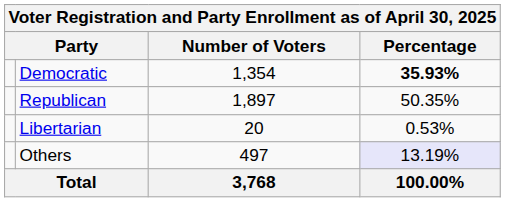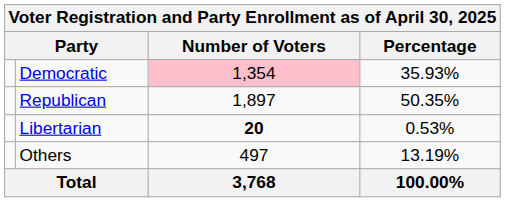(254, 73) no background -> (254, 73) pink background
(430, 73) bold -> (430, 73) normal
(254, 127) normal -> (254, 127) bold
(430, 155) lavender background -> (430, 155) no background
